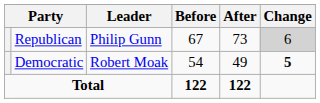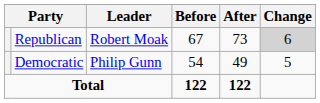(126, 39) Philip Gunn -> (129, 39) Robert Moak
(129, 62) Robert Moak -> (126, 62) Philip Gunn
(288, 62) bold -> (288, 62) normal
